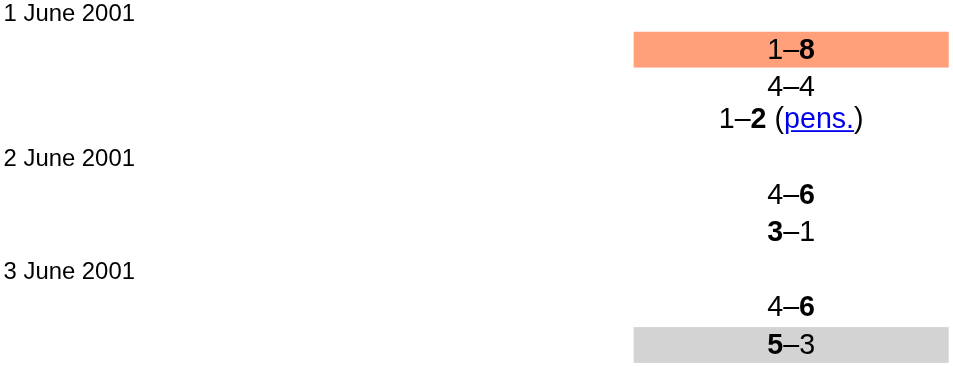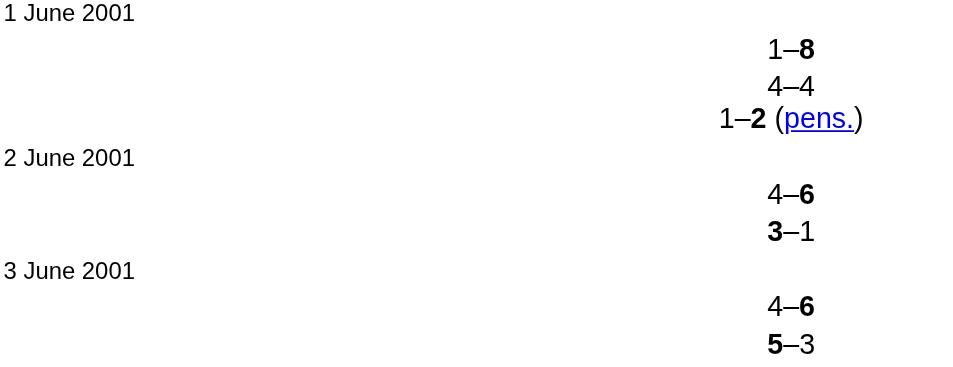(791, 49) lightsalmon background -> (791, 49) no background
(791, 344) lightgrey background -> (791, 344) no background
